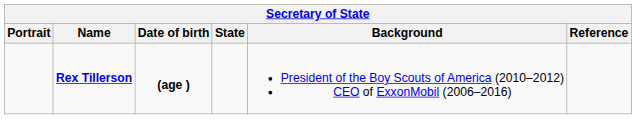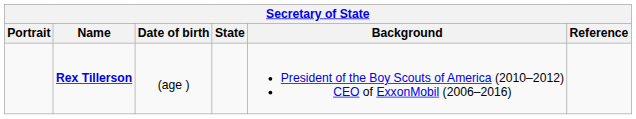(174, 85) bold -> (174, 85) normal
